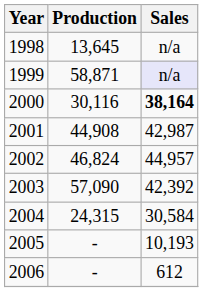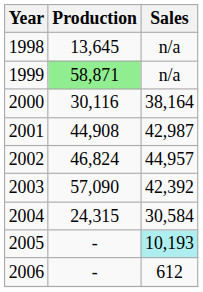(95, 74) no background -> (95, 74) lightgreen background
(169, 74) lavender background -> (169, 74) no background
(169, 103) bold -> (169, 103) normal
(169, 243) no background -> (169, 243) paleturquoise background
